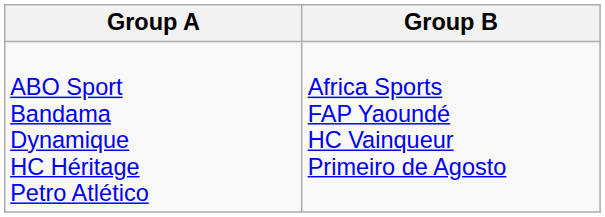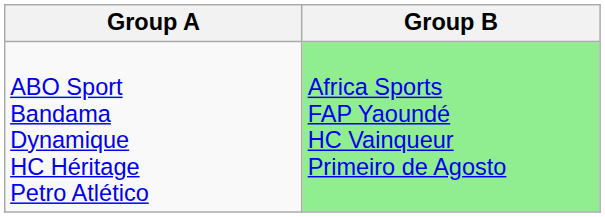(407, 126) no background -> (407, 126) lightgreen background
